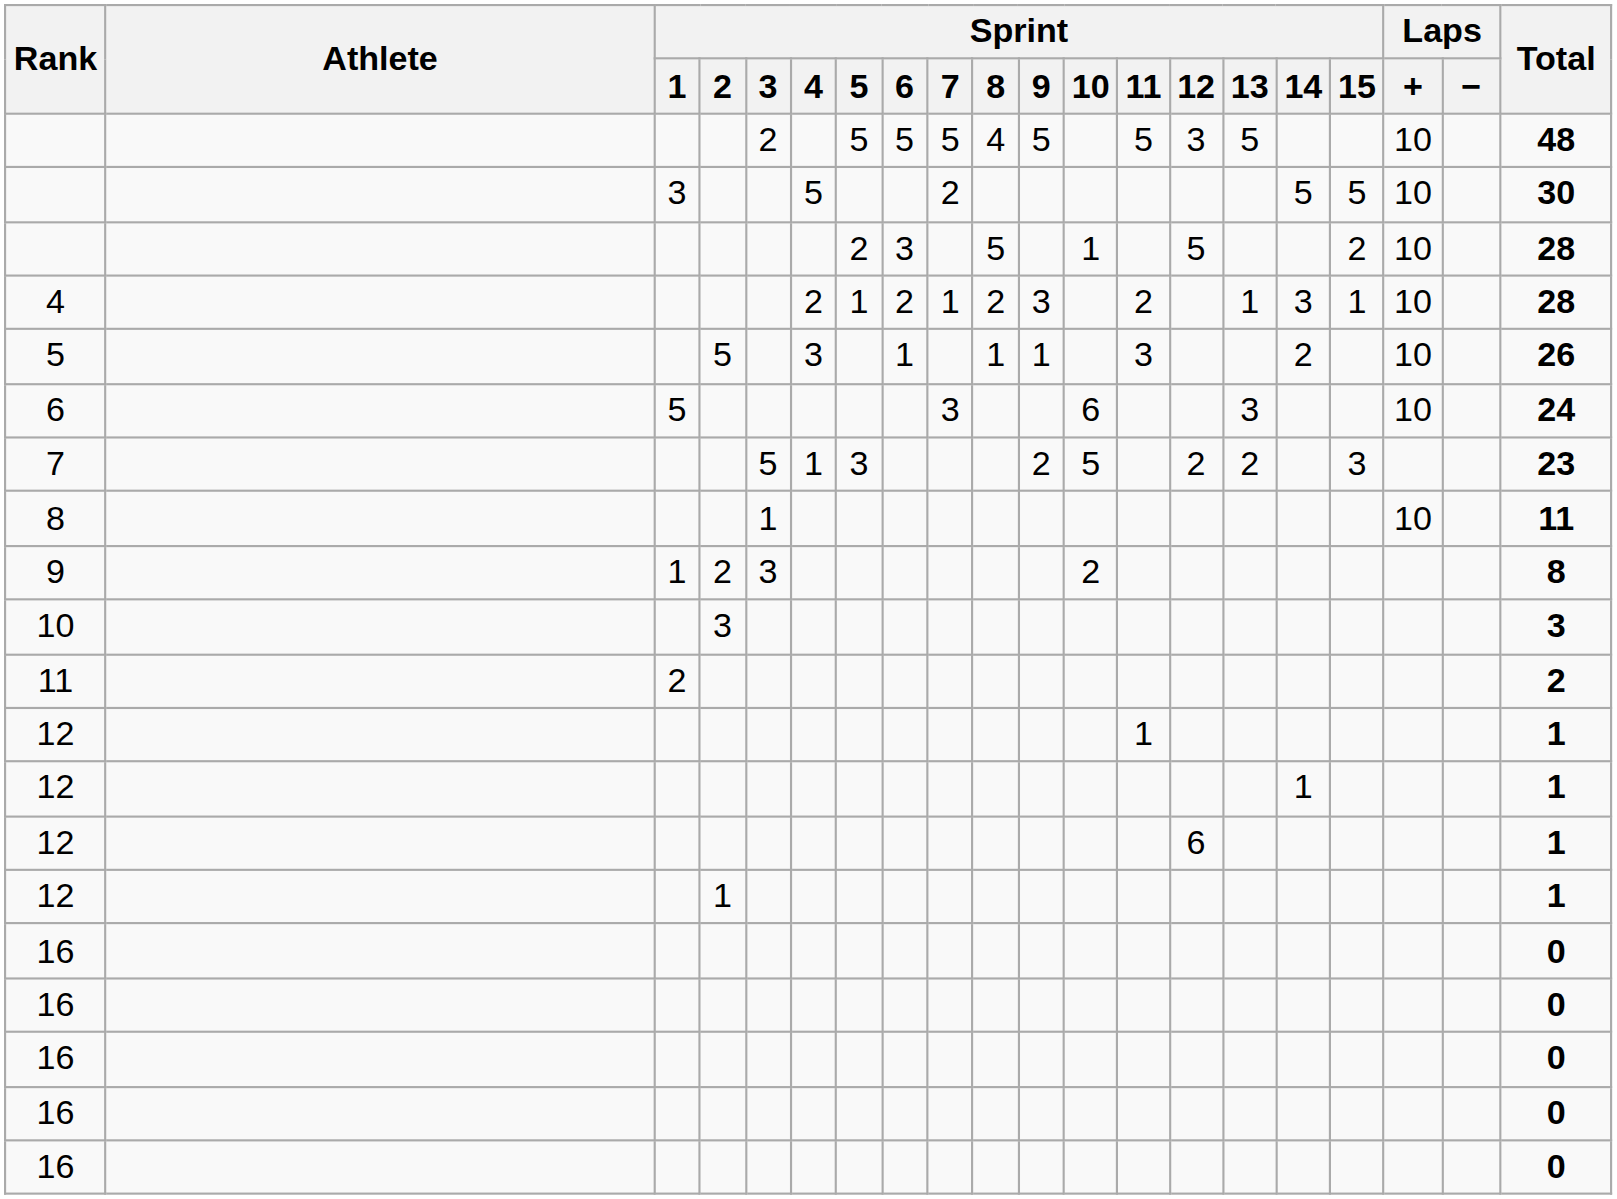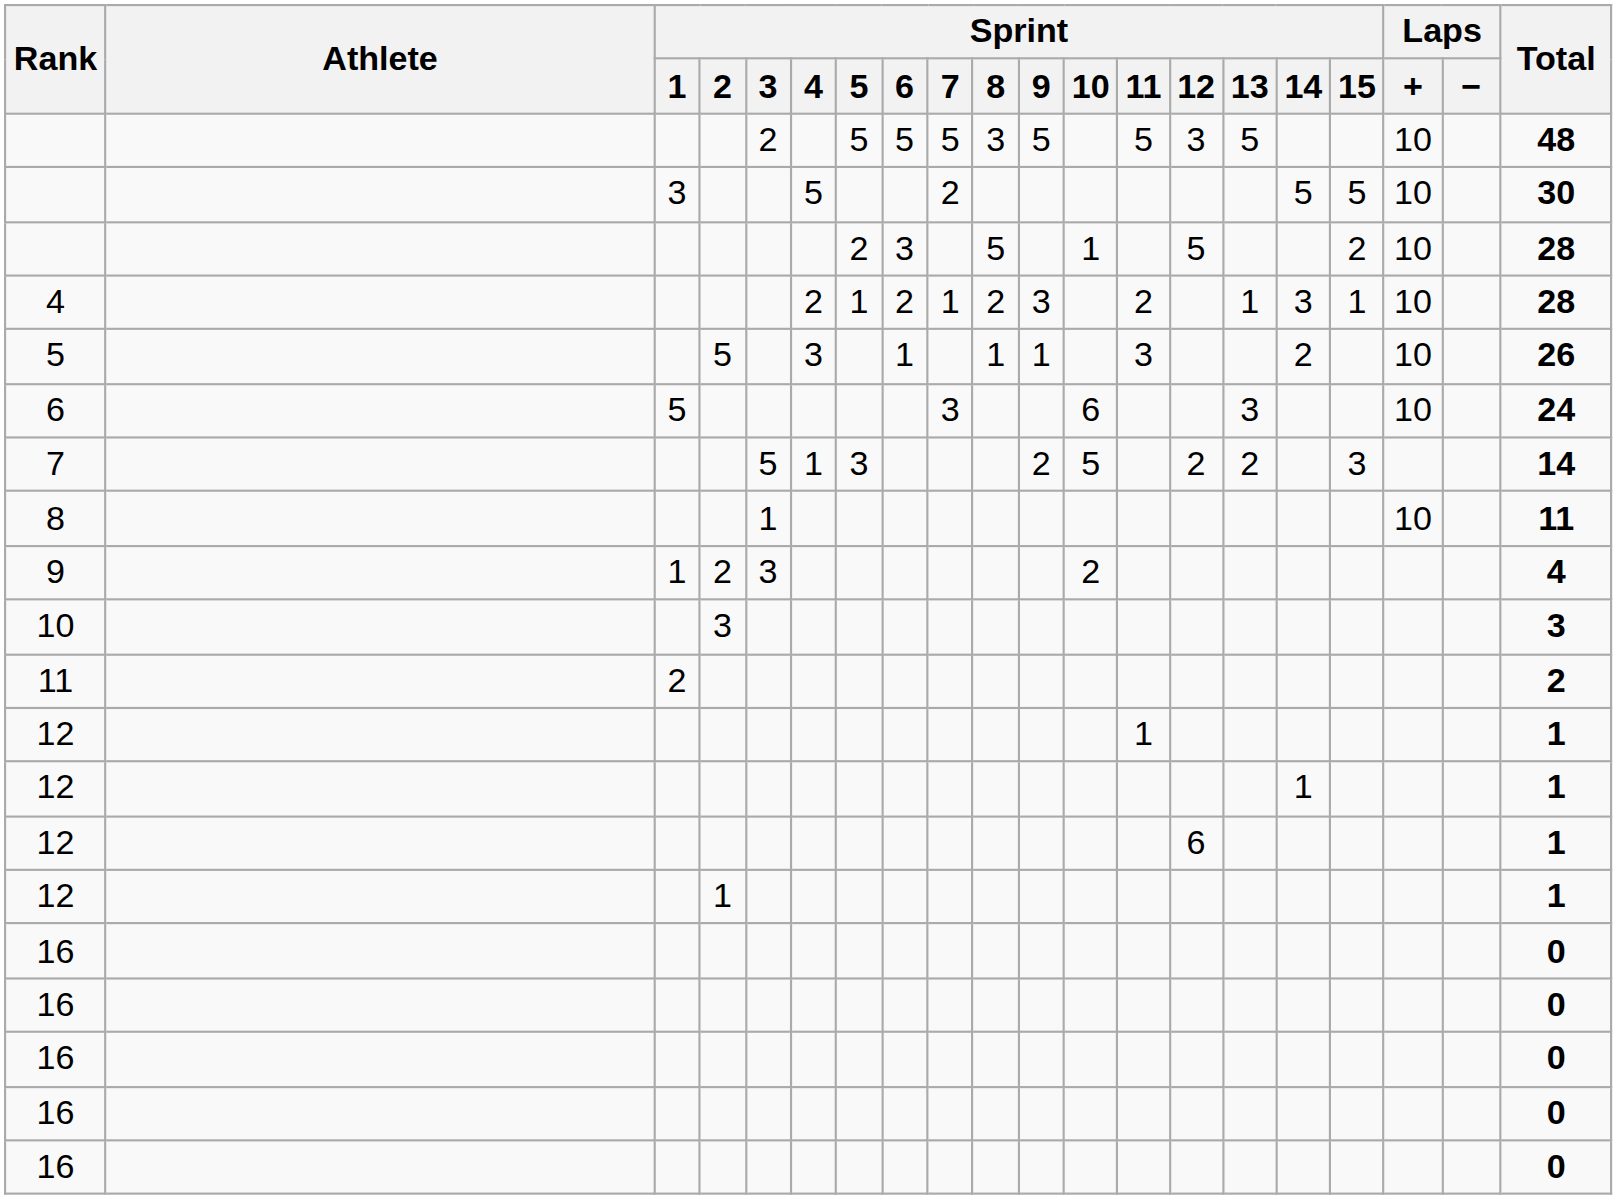(996, 139) 4 -> (996, 139) 3
(1556, 463) 23 -> (1556, 463) 14
(1556, 572) 8 -> (1556, 572) 4
